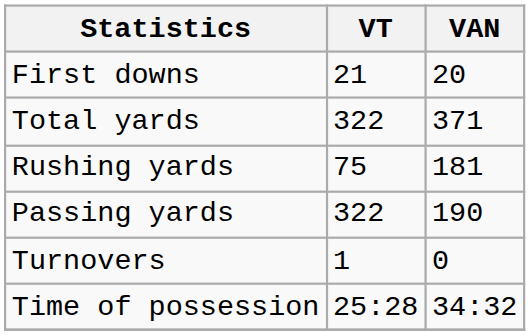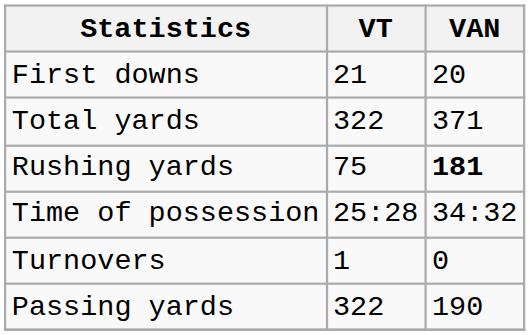(458, 168) normal -> (458, 168) bold
rows swapped: (123, 214) <-> (166, 307)
